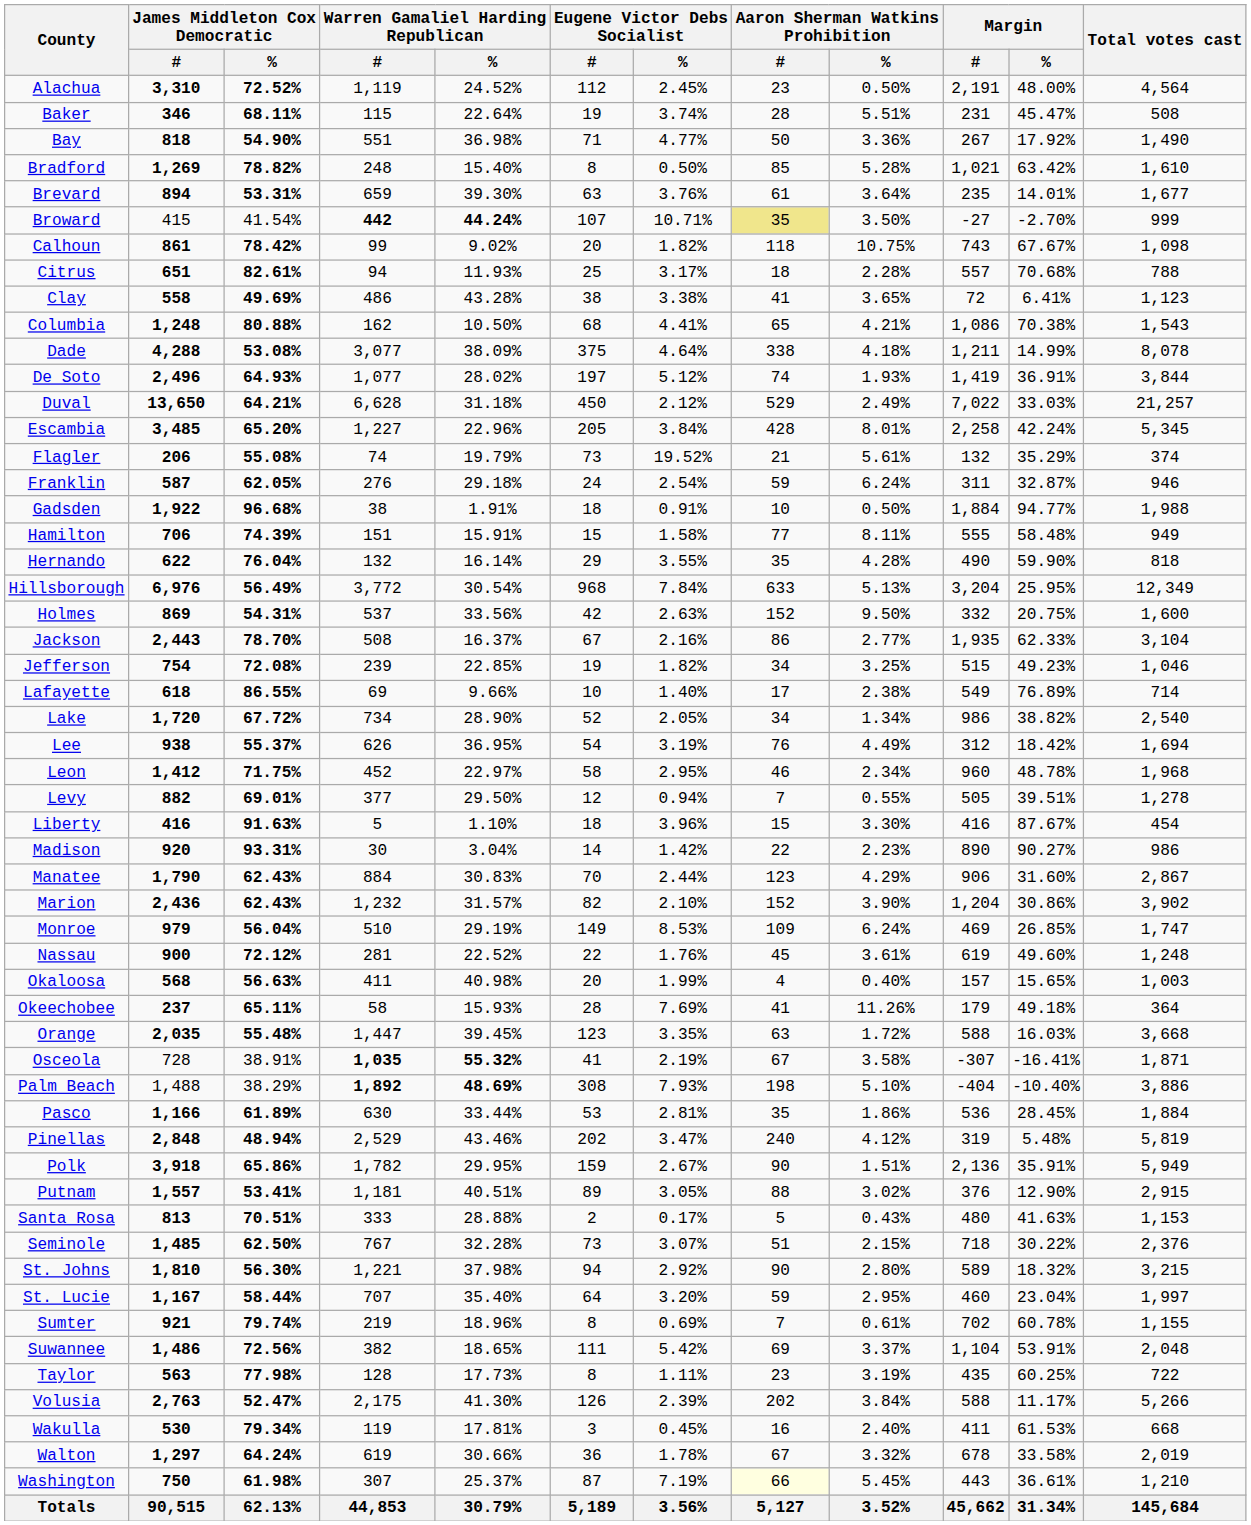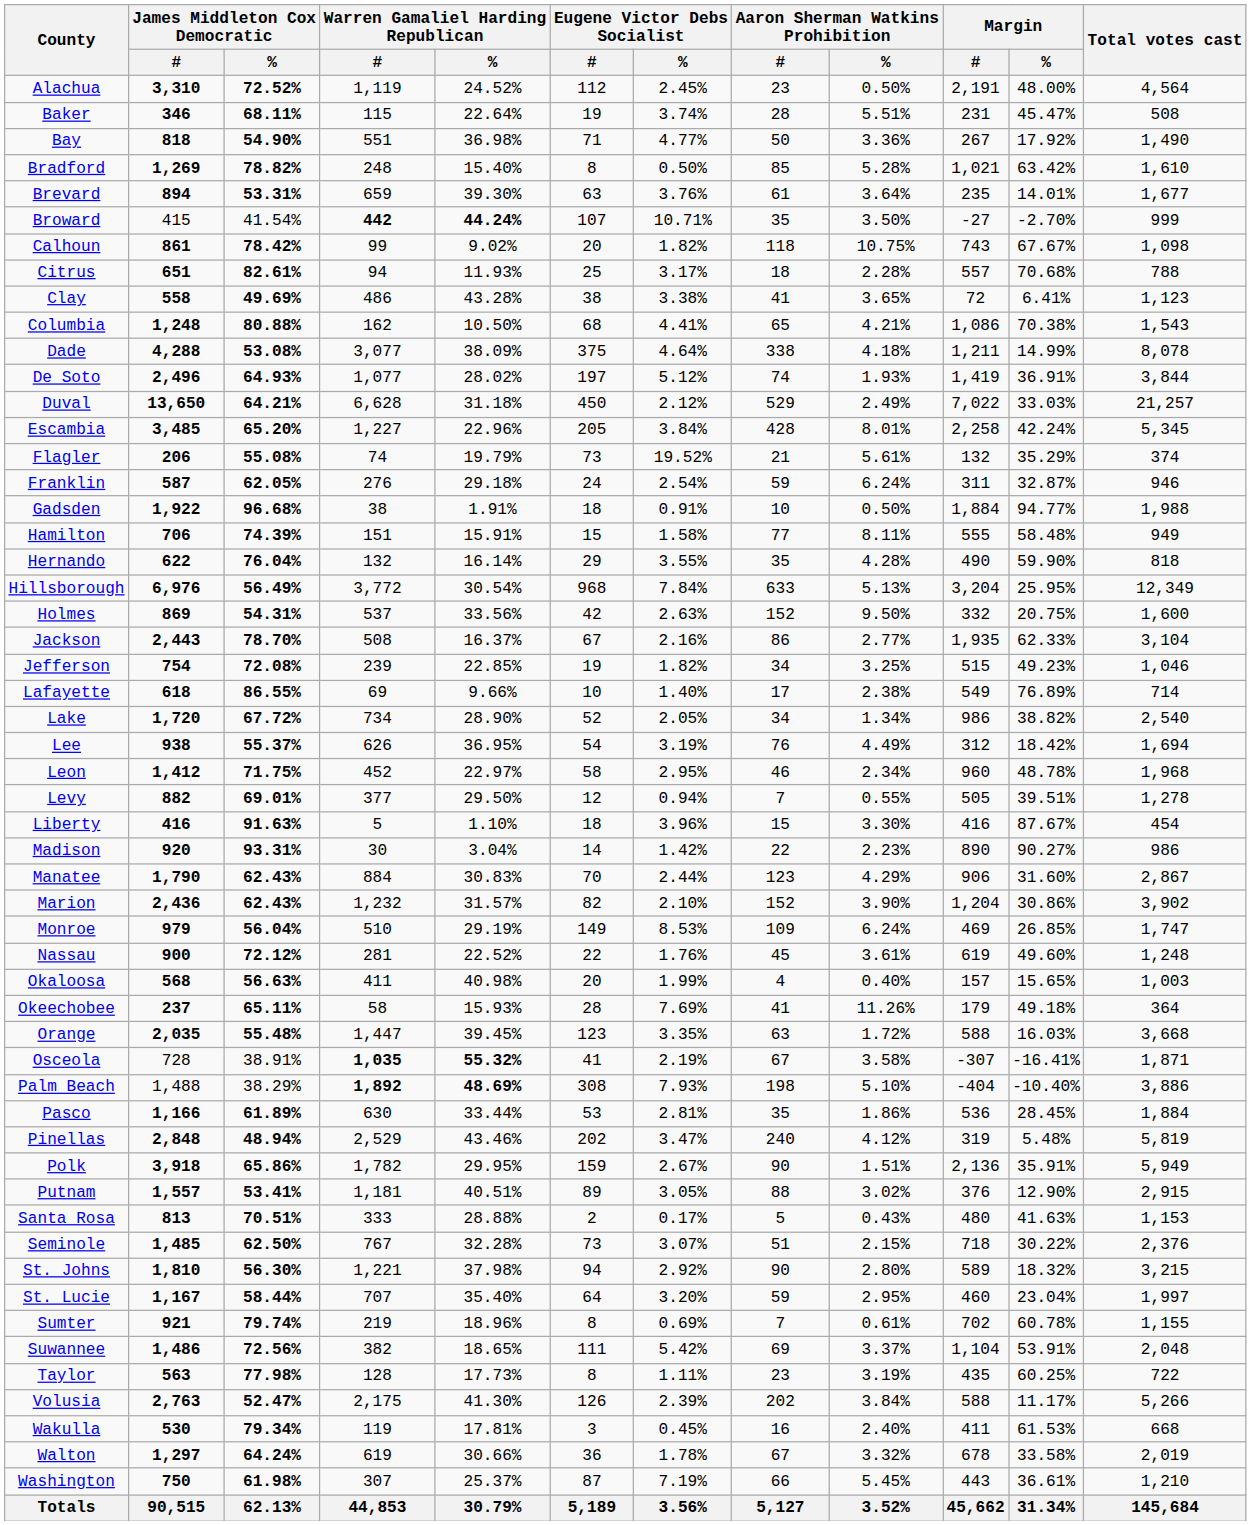(780, 220) khaki background -> (780, 220) no background
(780, 1481) lightyellow background -> (780, 1481) no background
